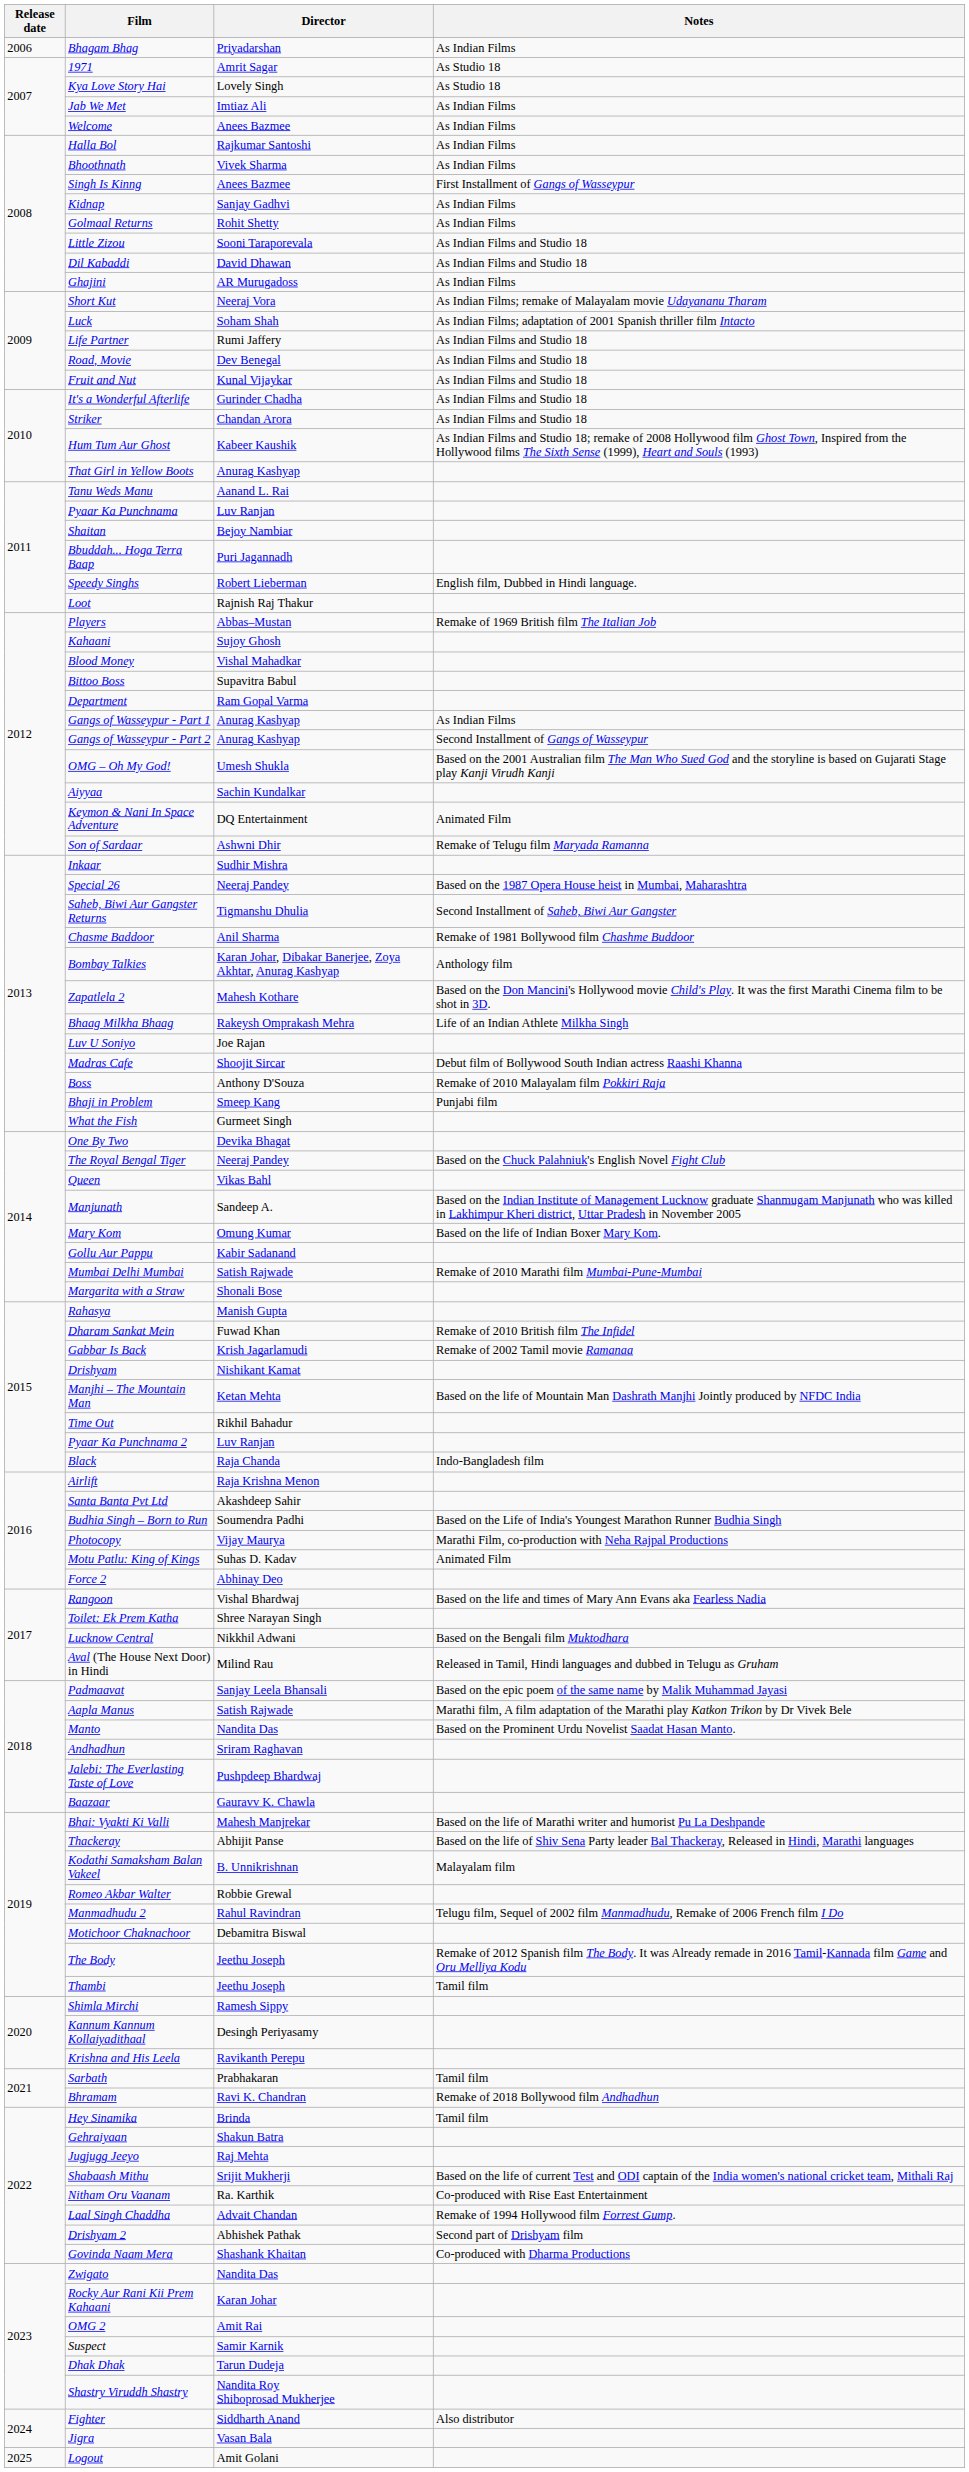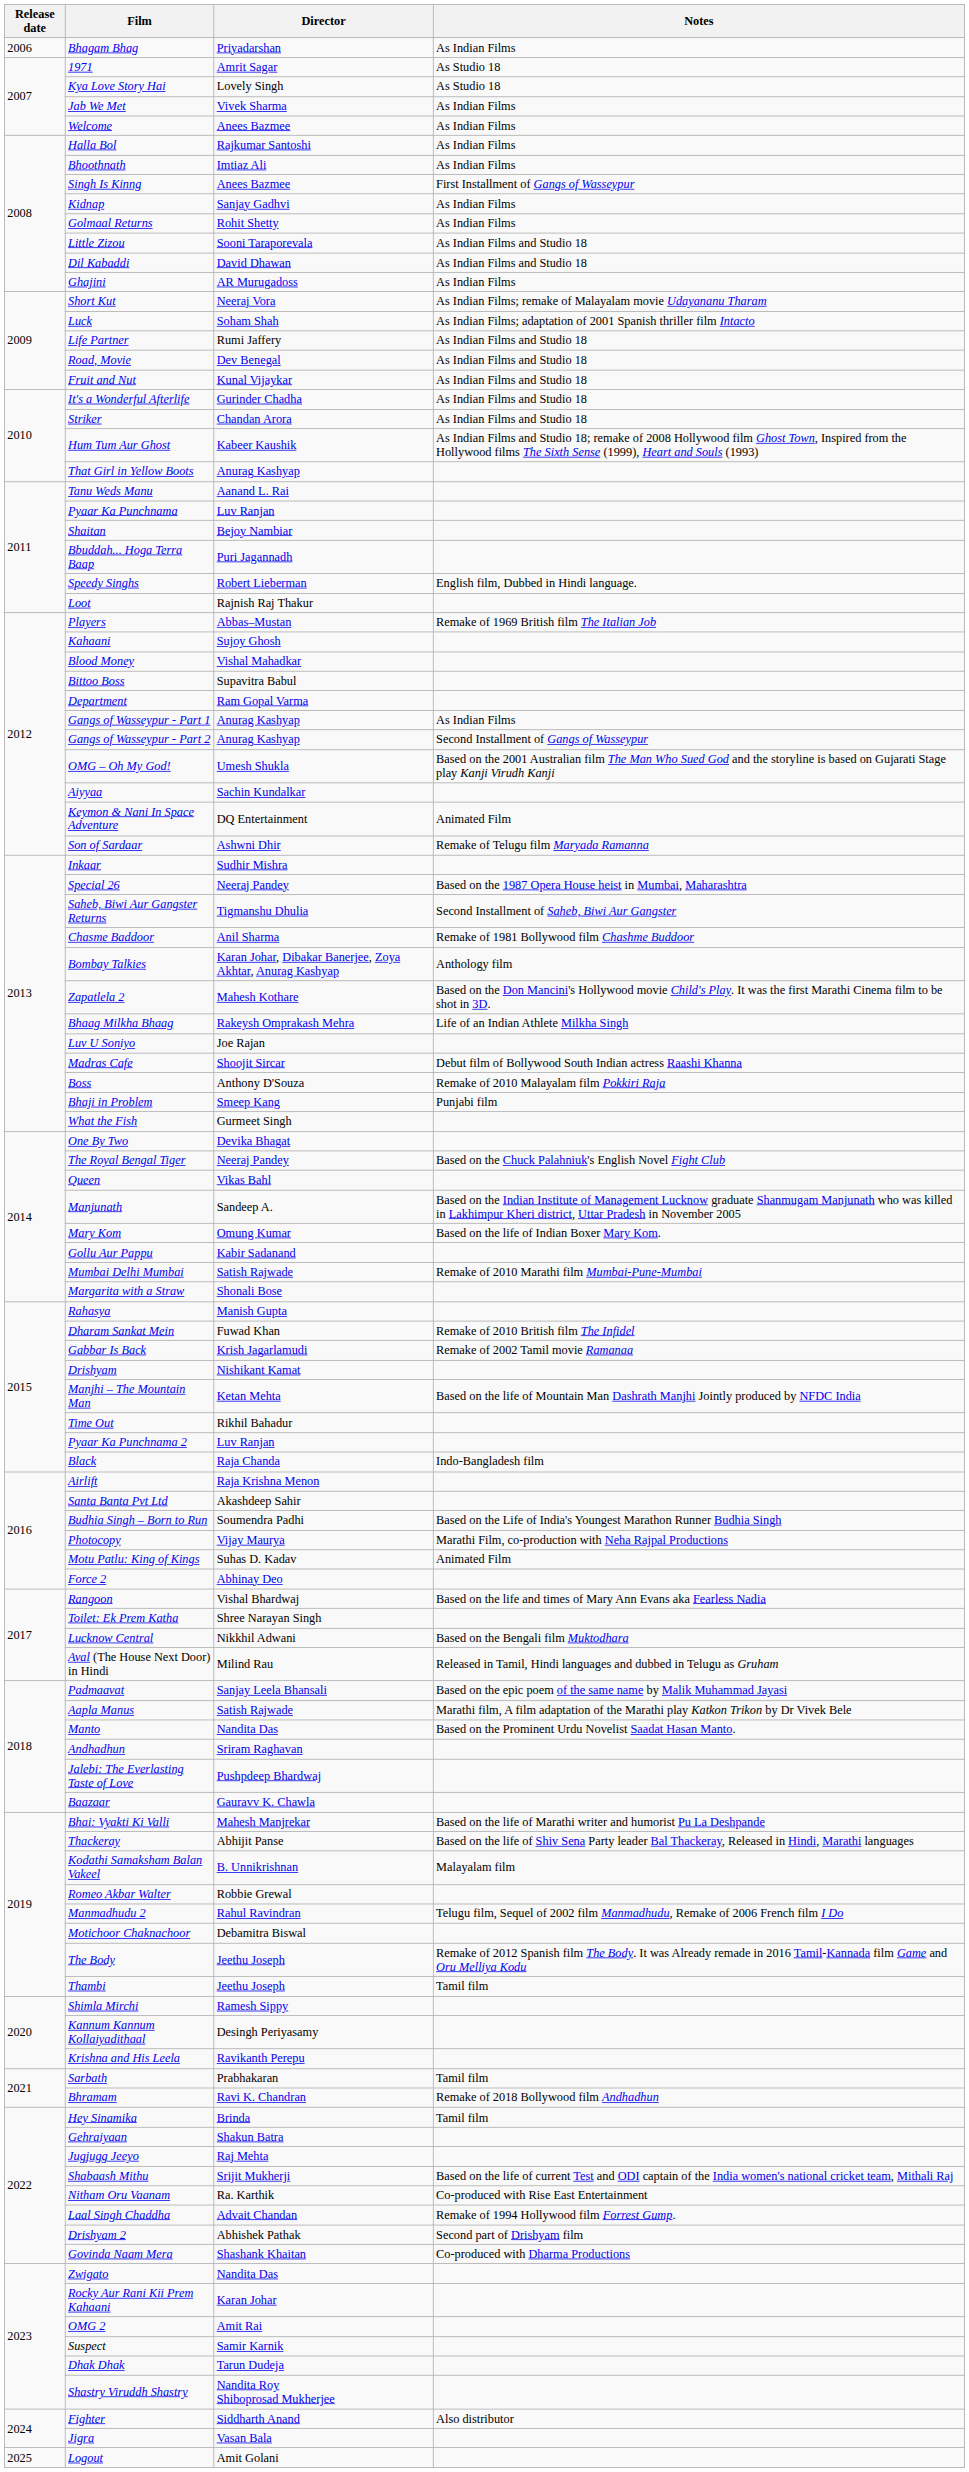(242, 106) Imtiaz Ali -> (252, 106) Vivek Sharma
(252, 164) Vivek Sharma -> (242, 164) Imtiaz Ali
